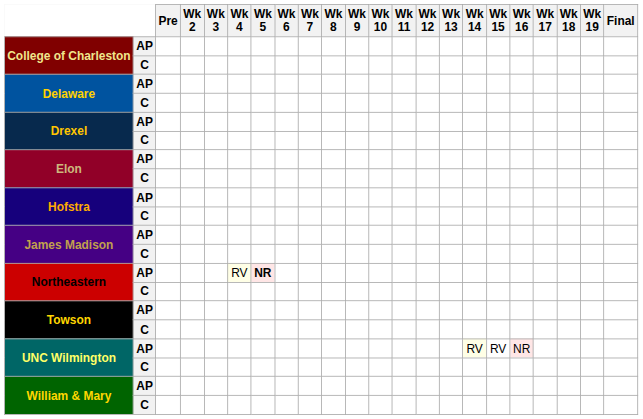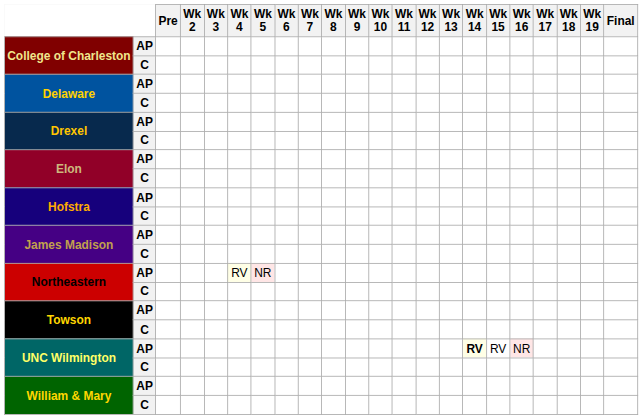(263, 273) bold -> (263, 273) normal
(475, 349) normal -> (475, 349) bold
